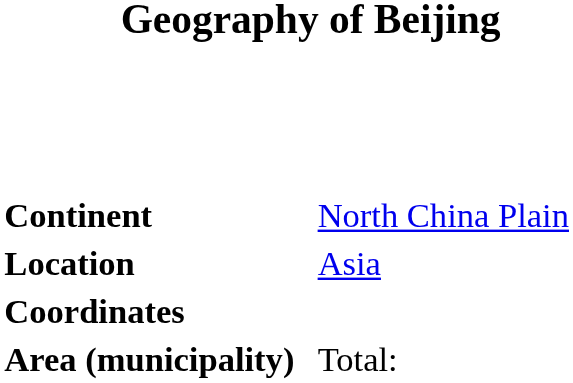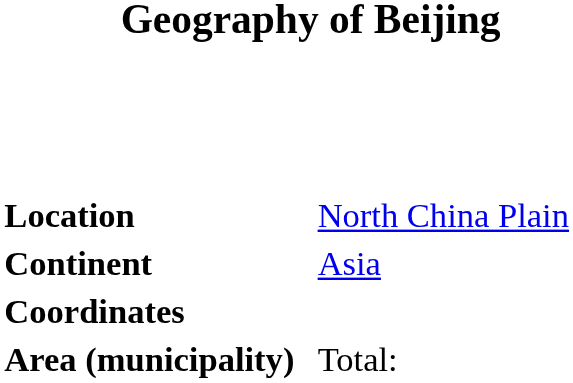(78, 214) Continent -> (70, 214) Location
(70, 262) Location -> (78, 262) Continent
